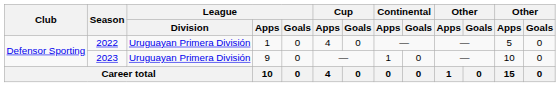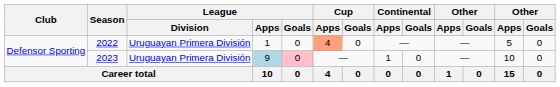(328, 43) no background -> (328, 43) lightsalmon background
(267, 58) no background -> (267, 58) lightblue background
(297, 58) no background -> (297, 58) pink background
